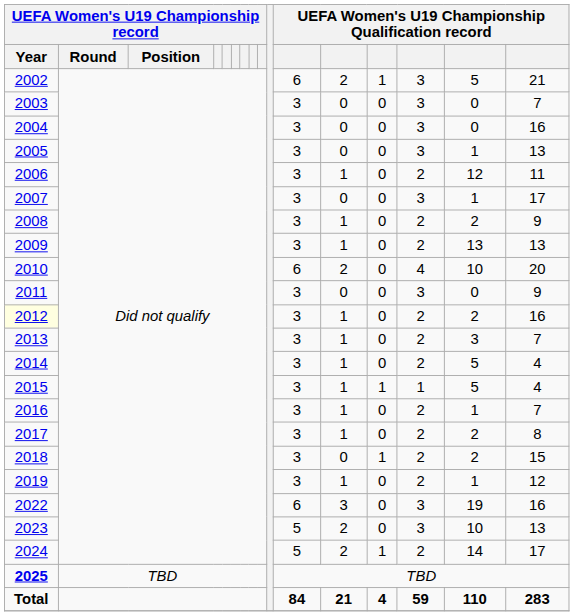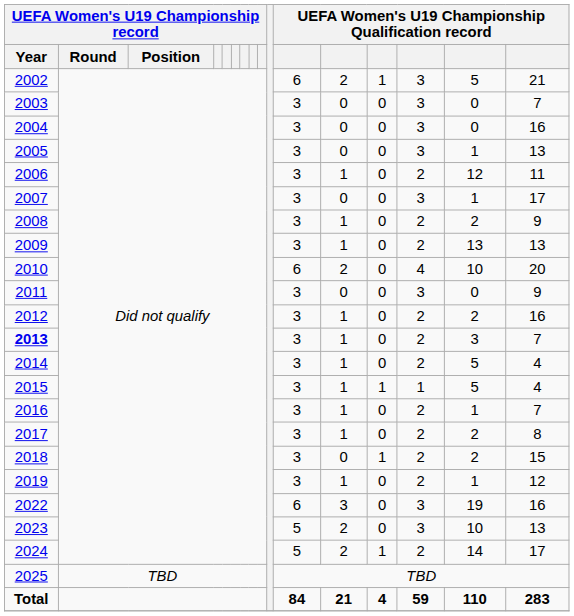(31, 316) lightyellow background -> (31, 316) no background
(31, 339) normal -> (31, 339) bold
(31, 575) bold -> (31, 575) normal
